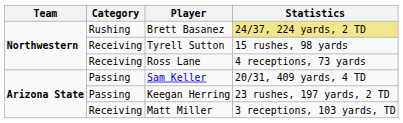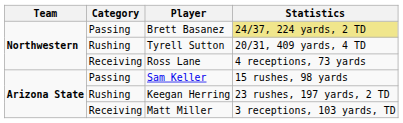(110, 29) Rushing -> (110, 29) Passing
(116, 46) Receiving -> (110, 46) Rushing
(292, 46) 15 rushes, 98 yards -> (300, 46) 20/31, 409 yards, 4 TD
(300, 78) 20/31, 409 yards, 4 TD -> (292, 78) 15 rushes, 98 yards
(110, 94) Passing -> (110, 94) Rushing
